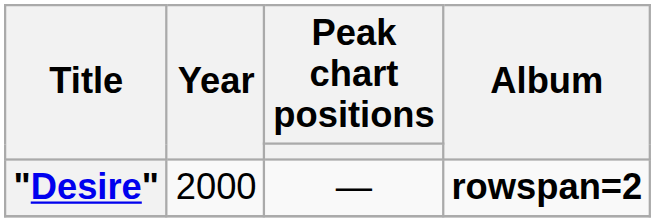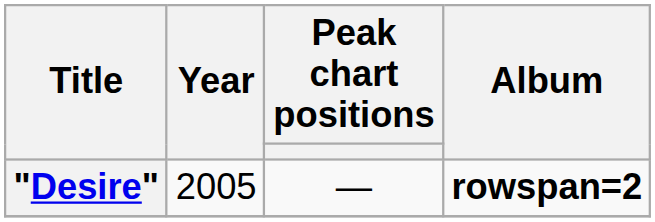(216, 187) 2000 -> (216, 187) 2005
